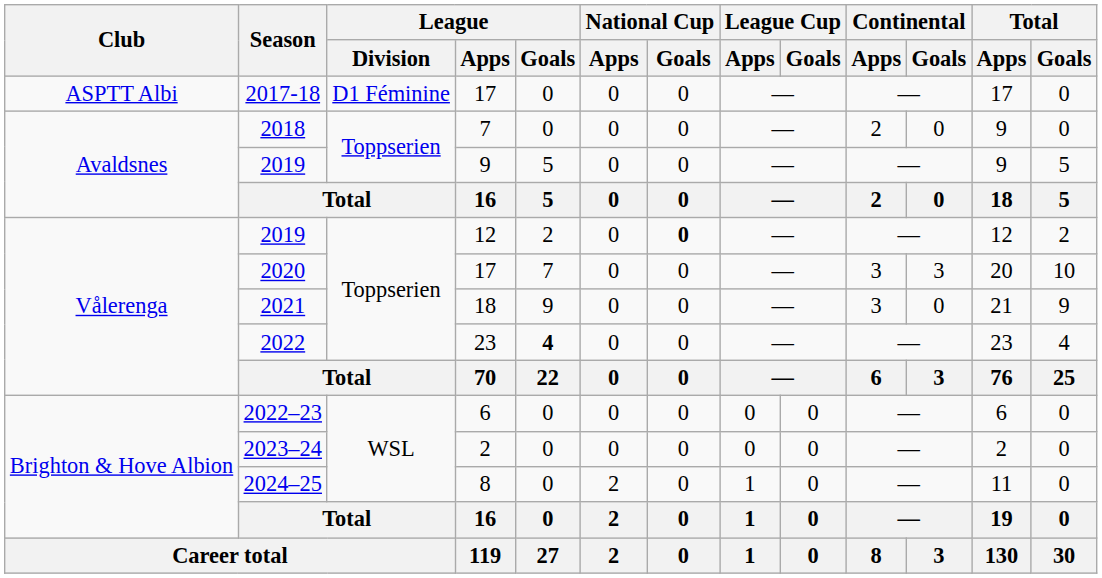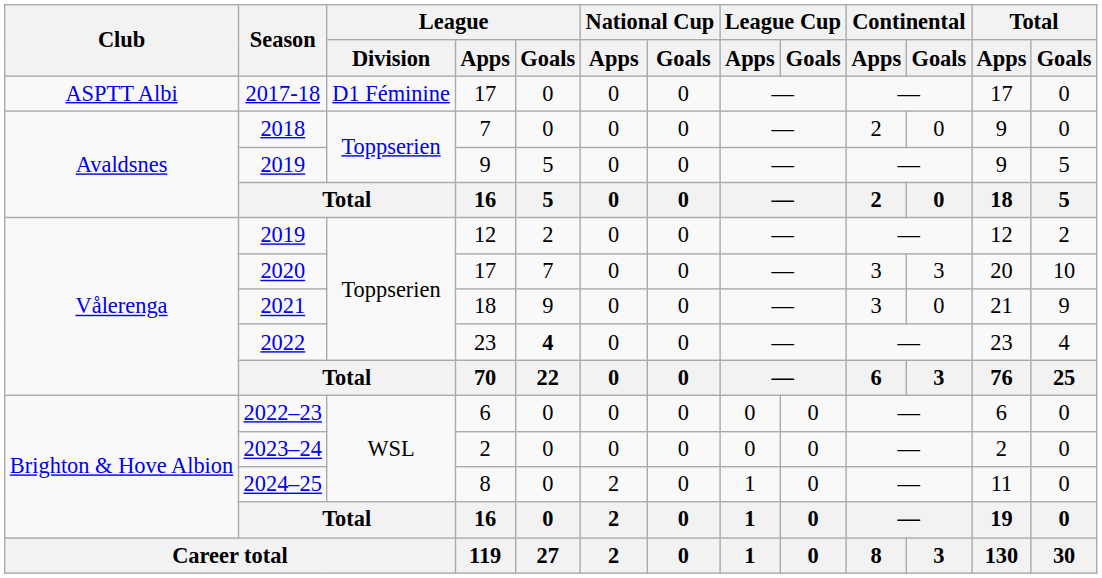(683, 235) bold -> (683, 235) normal
